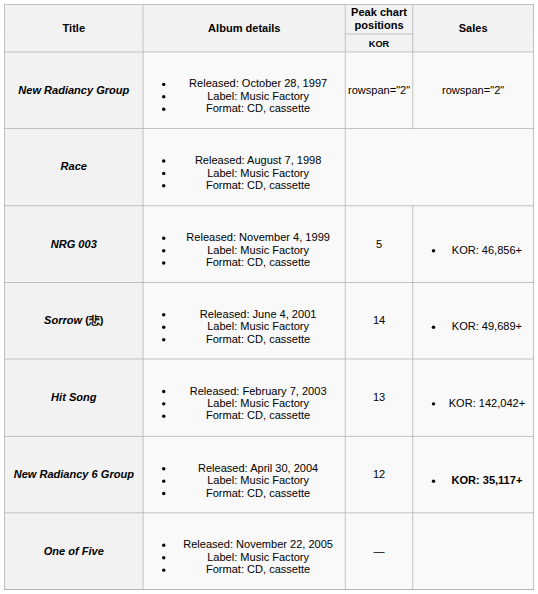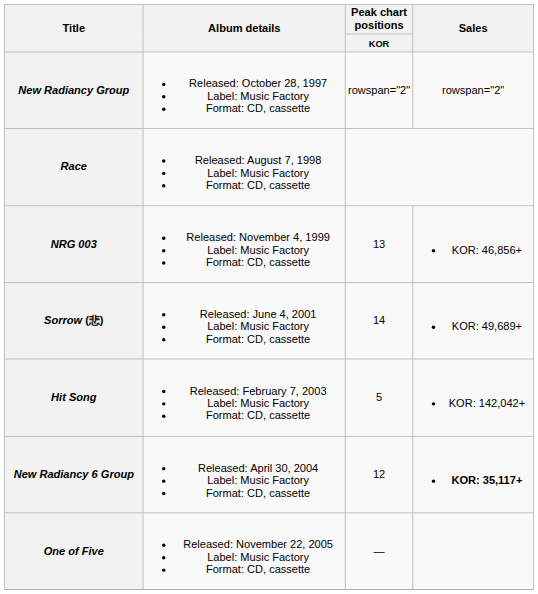(379, 244) 5 -> (379, 244) 13
(379, 397) 13 -> (379, 397) 5
